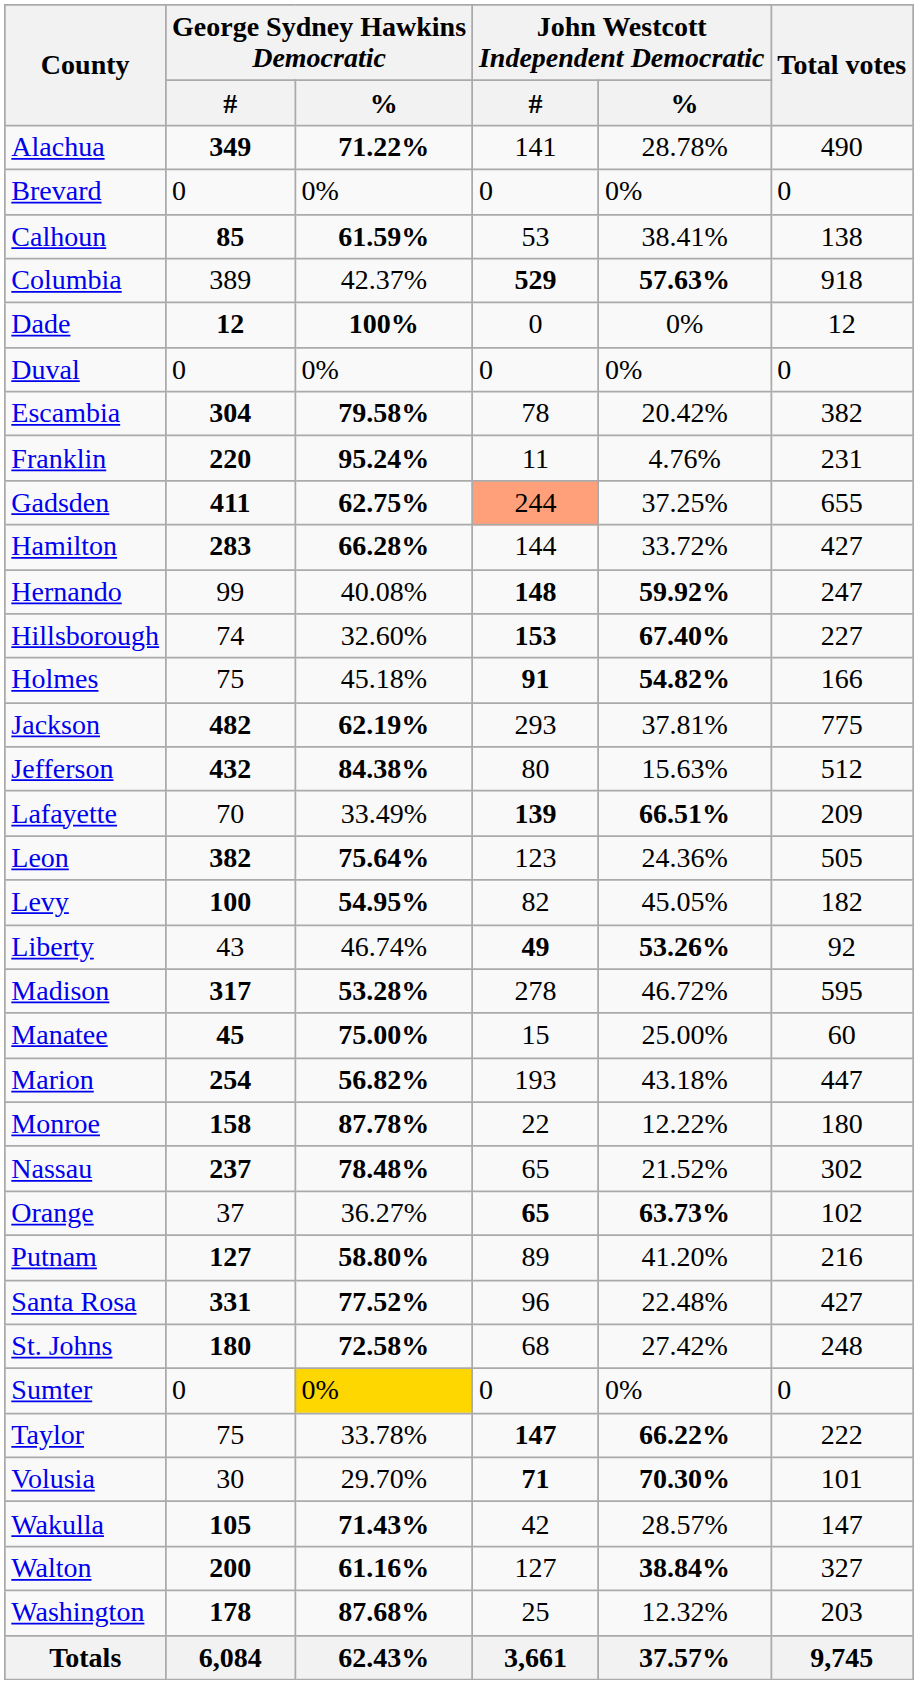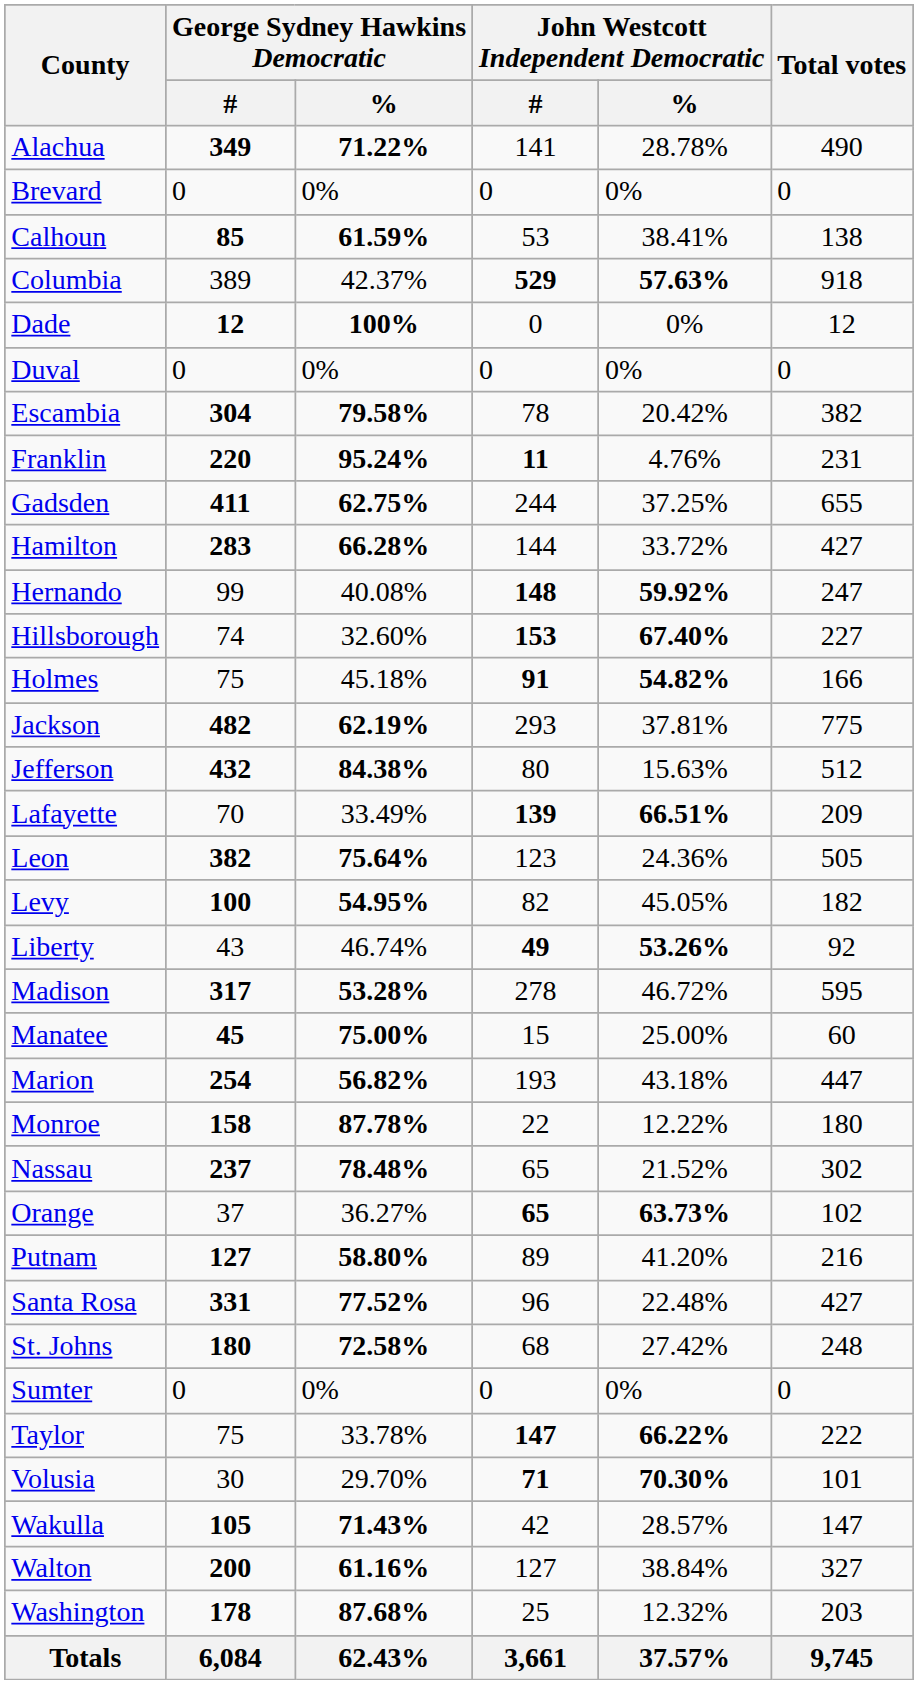(535, 457) normal -> (535, 457) bold
(535, 502) lightsalmon background -> (535, 502) no background
(320, 1390) gold background -> (320, 1390) no background
(685, 1568) bold -> (685, 1568) normal
